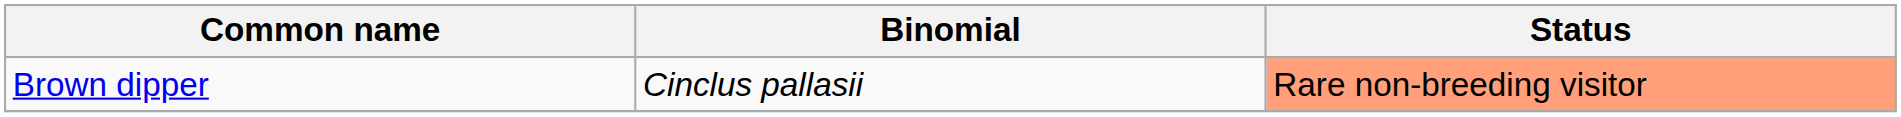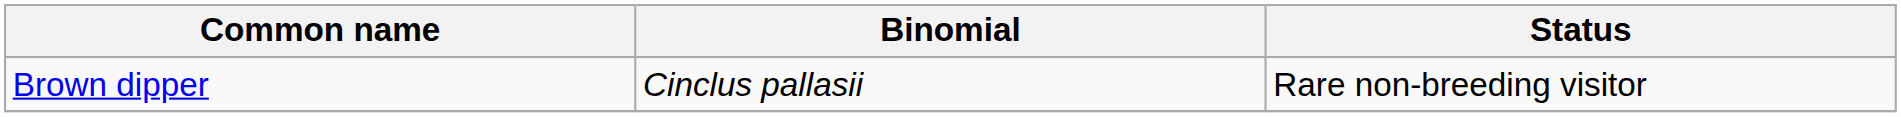(1460, 83) lightsalmon background -> (1460, 83) no background
